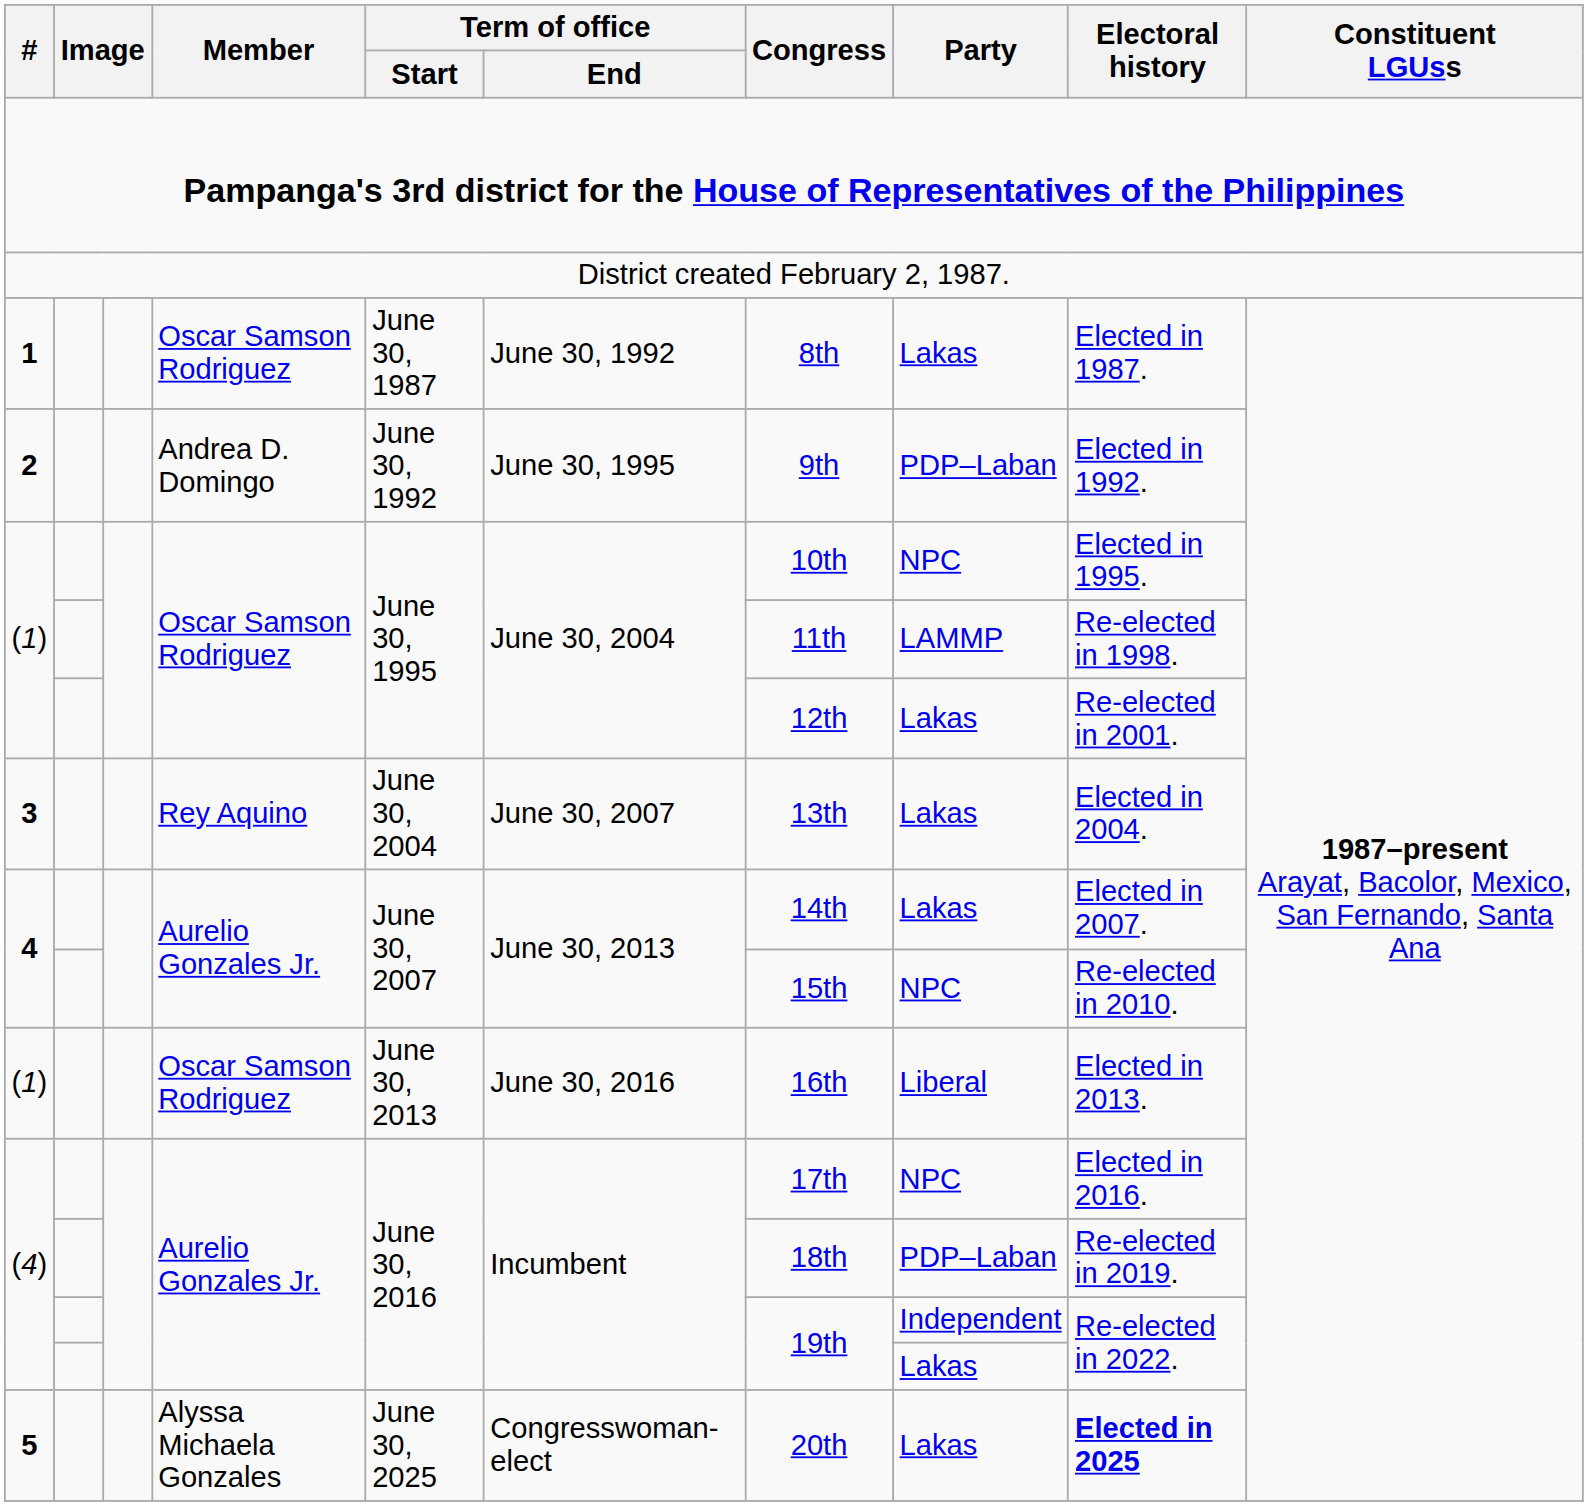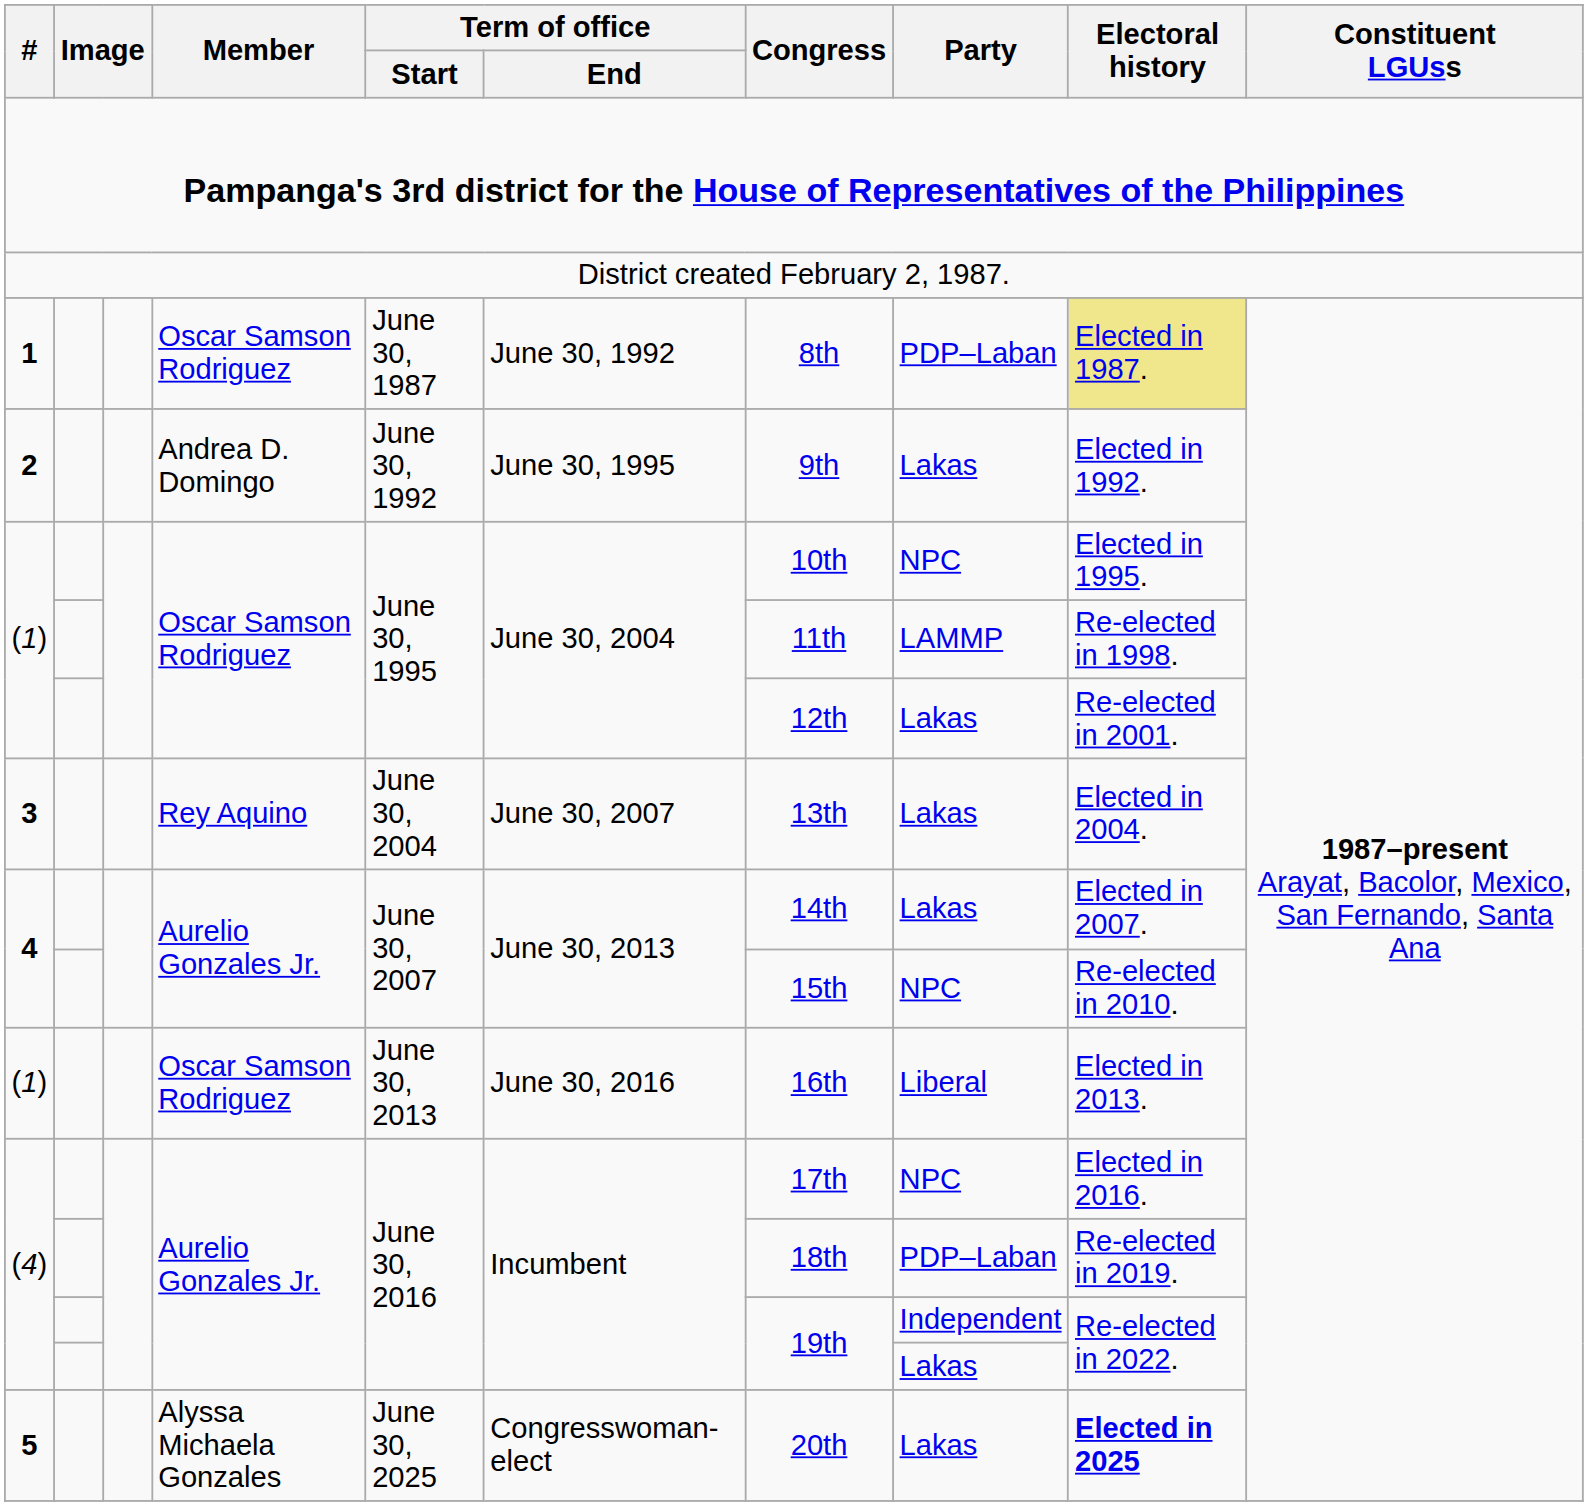(938, 353) Lakas -> (978, 353) PDP–Laban
(1139, 353) no background -> (1139, 353) khaki background
(978, 464) PDP–Laban -> (938, 464) Lakas
